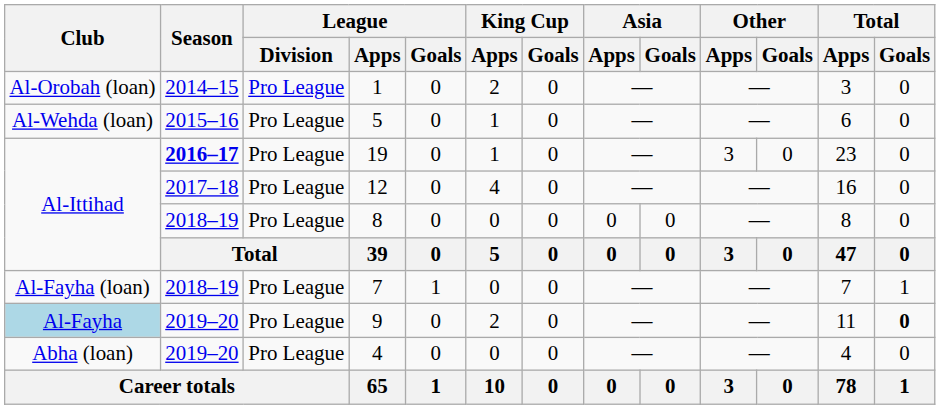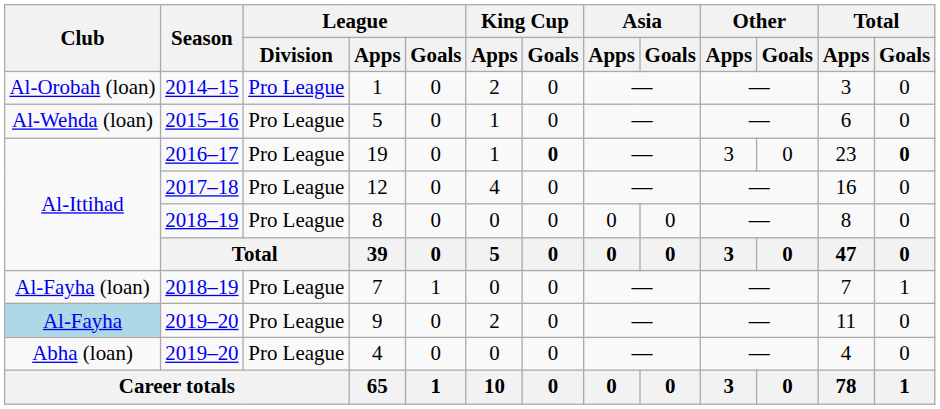(202, 154) bold -> (202, 154) normal
(553, 154) normal -> (553, 154) bold
(905, 154) normal -> (905, 154) bold
(905, 320) bold -> (905, 320) normal
